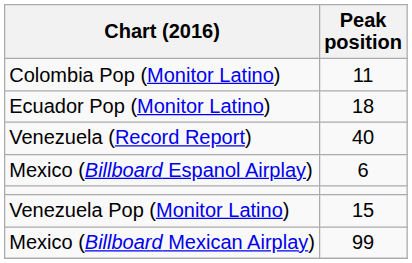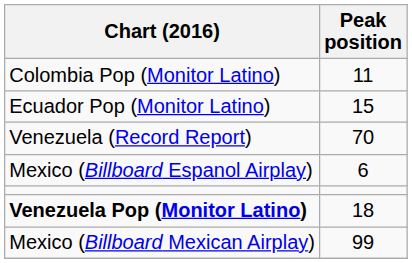(363, 106) 18 -> (363, 106) 15
(363, 138) 40 -> (363, 138) 70
(149, 210) normal -> (158, 210) bold
(363, 210) 15 -> (363, 210) 18
